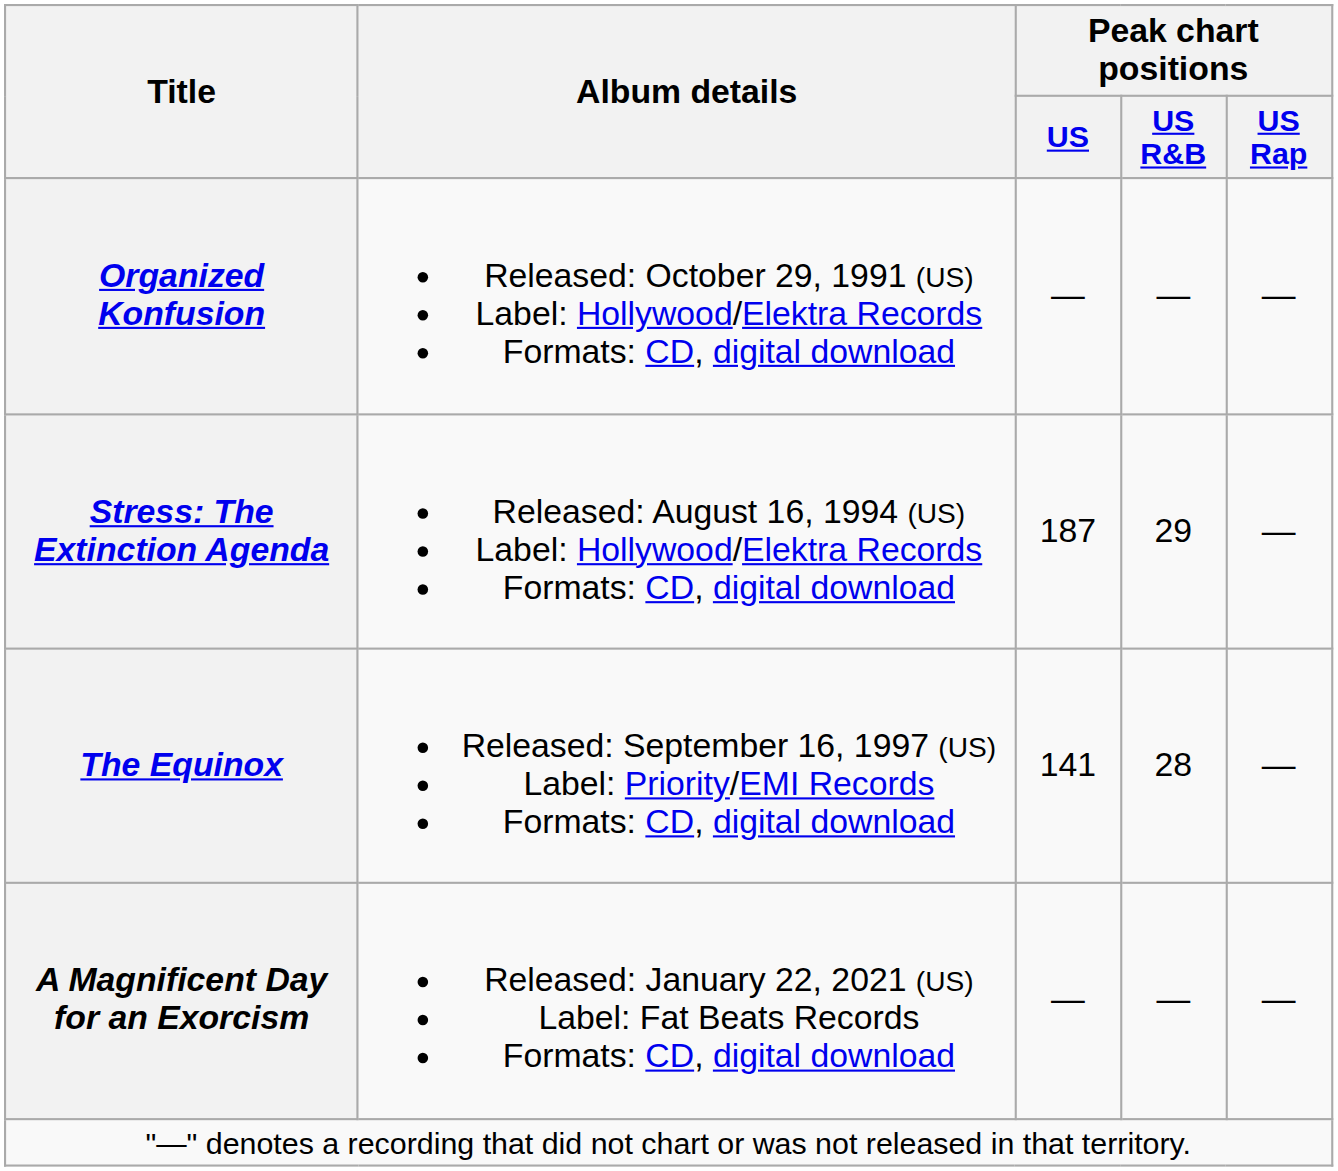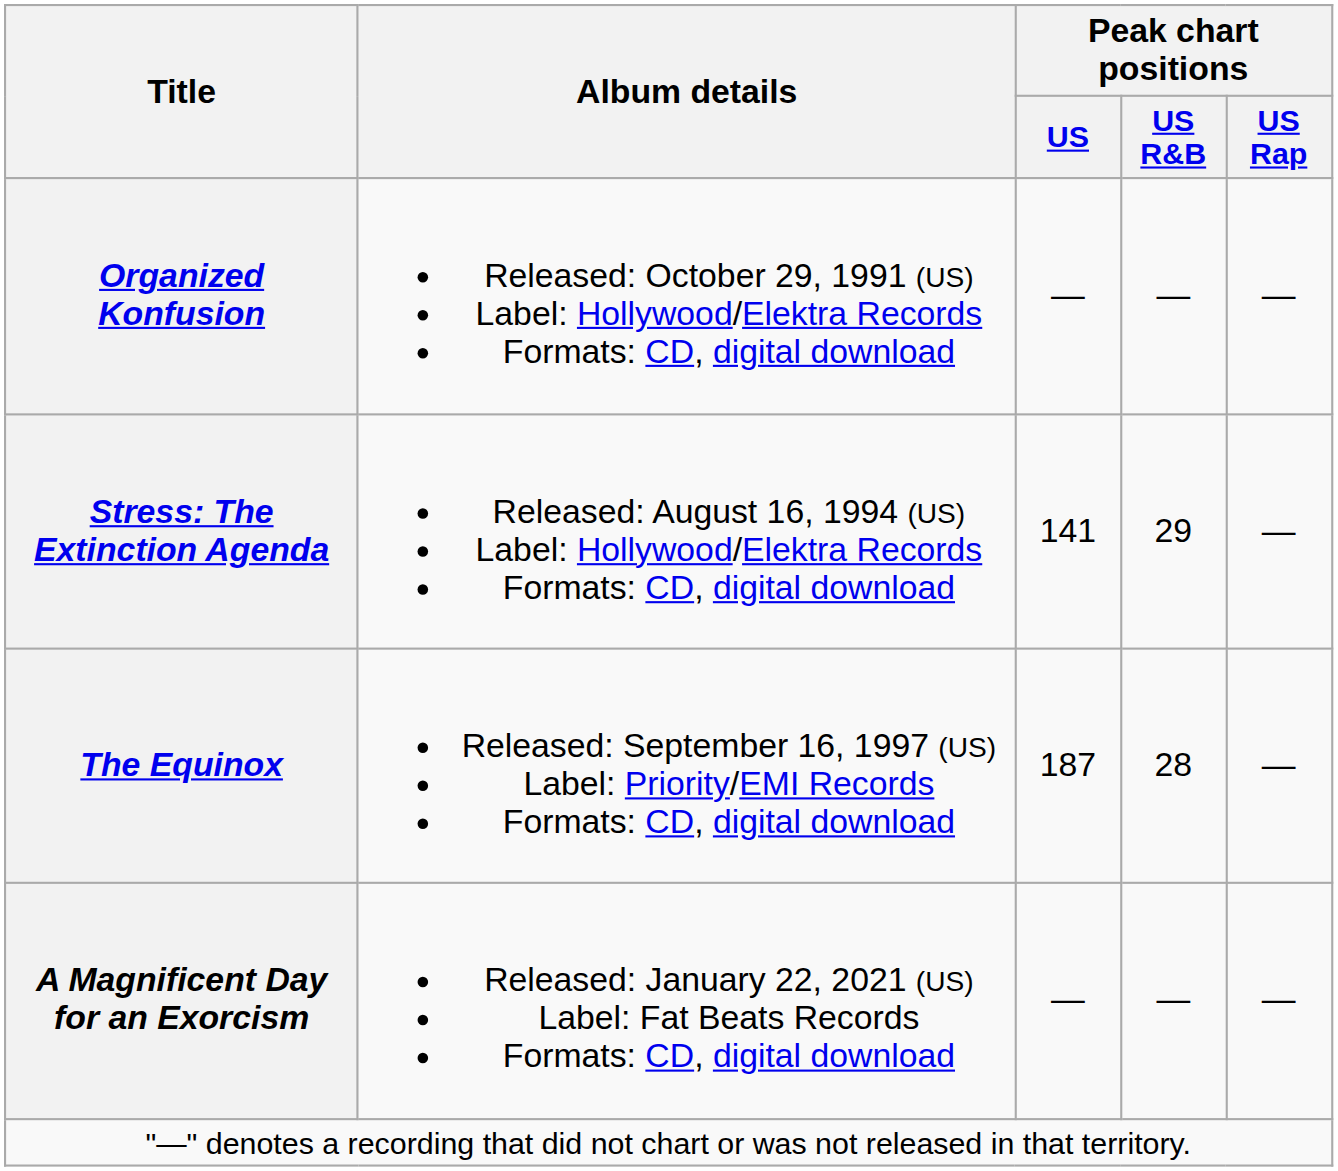(1068, 530) 187 -> (1068, 530) 141
(1068, 765) 141 -> (1068, 765) 187
